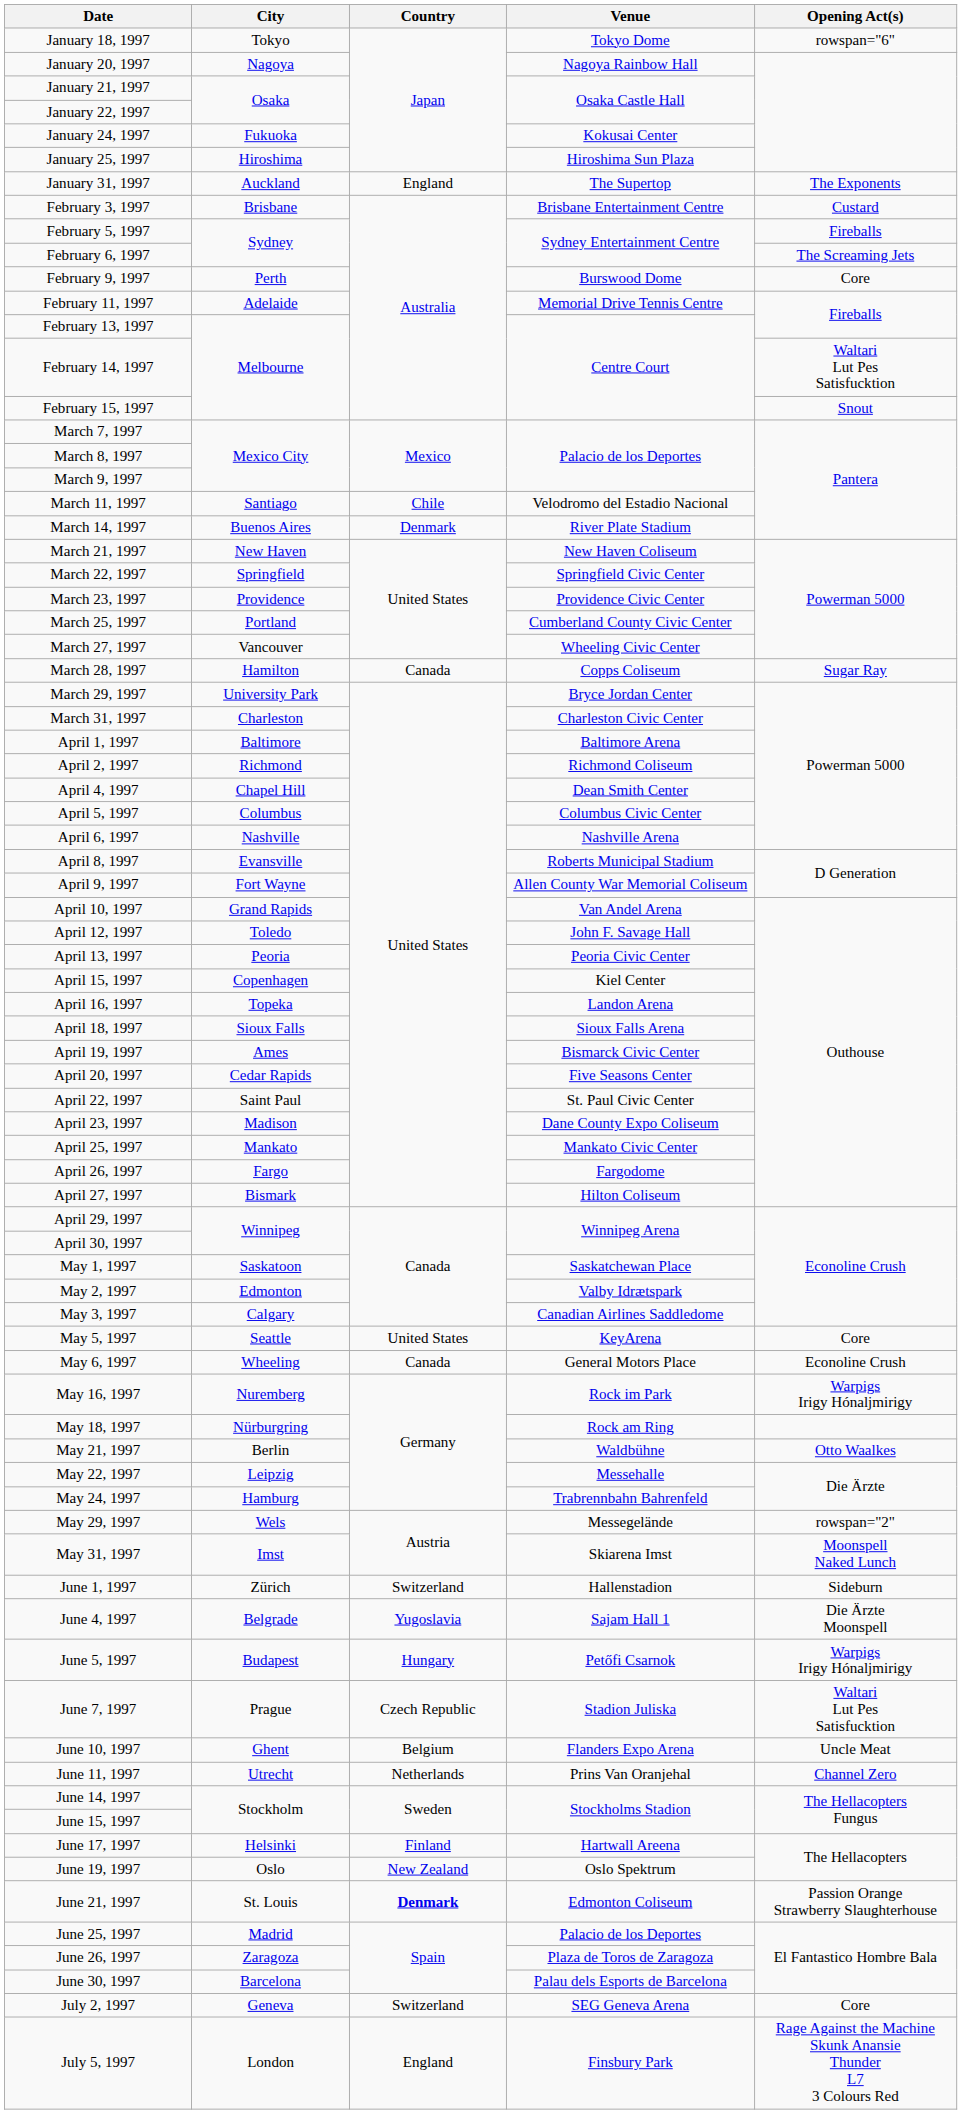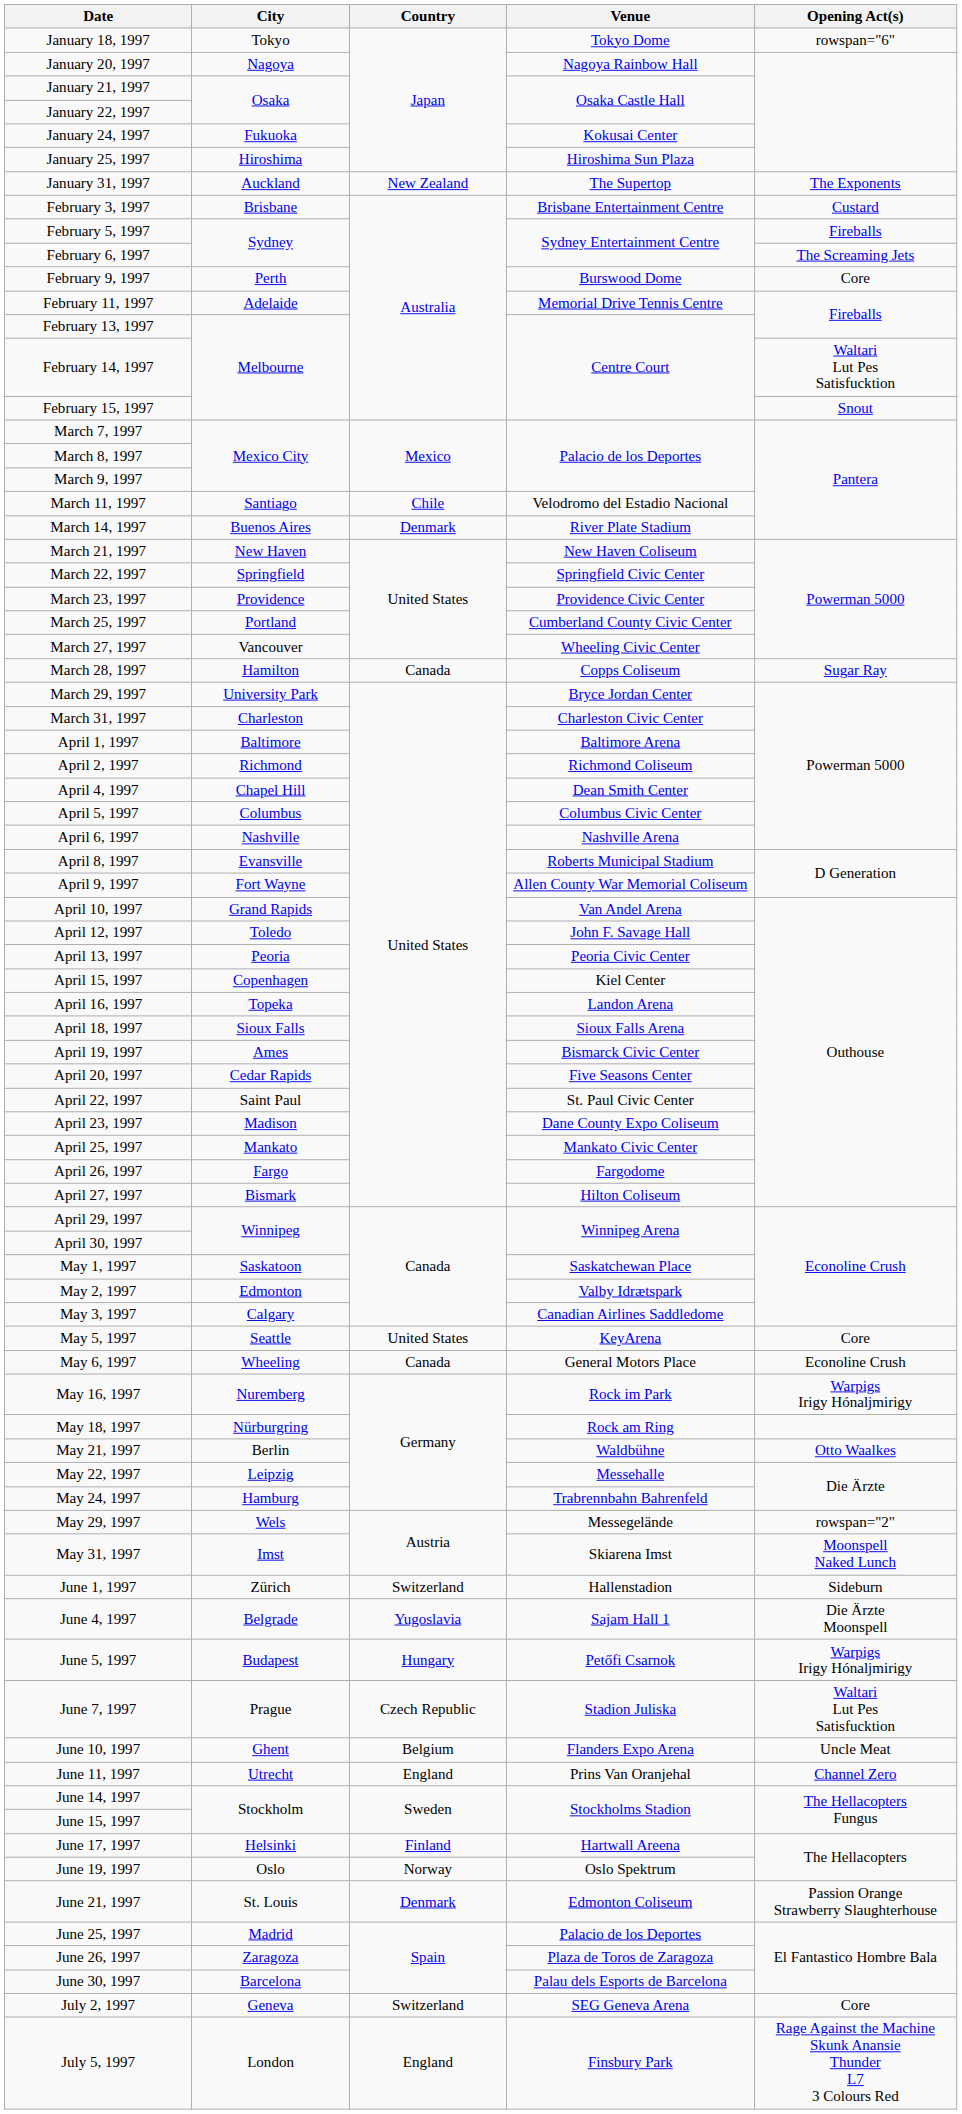(428, 183) England -> (428, 183) New Zealand
(428, 1773) Netherlands -> (428, 1773) England
(428, 1869) New Zealand -> (428, 1869) Norway
(428, 1901) bold -> (428, 1901) normal
